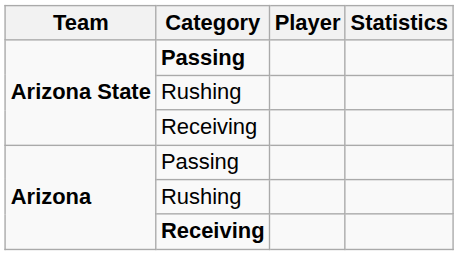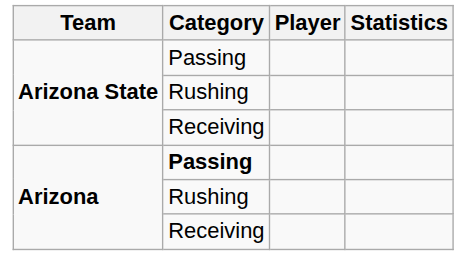(203, 57) bold -> (207, 57) normal
(200, 161) normal -> (210, 161) bold
(213, 231) bold -> (216, 231) normal
